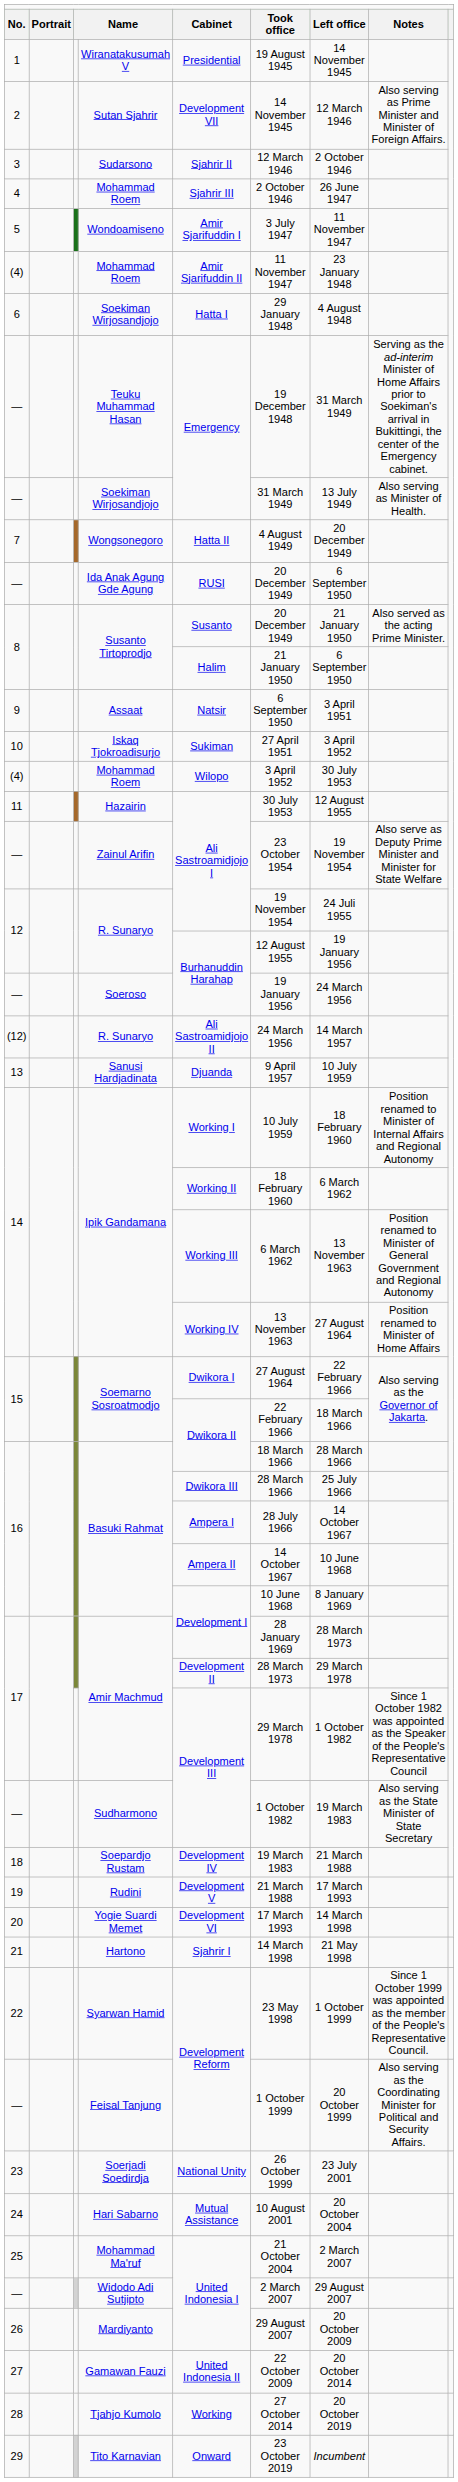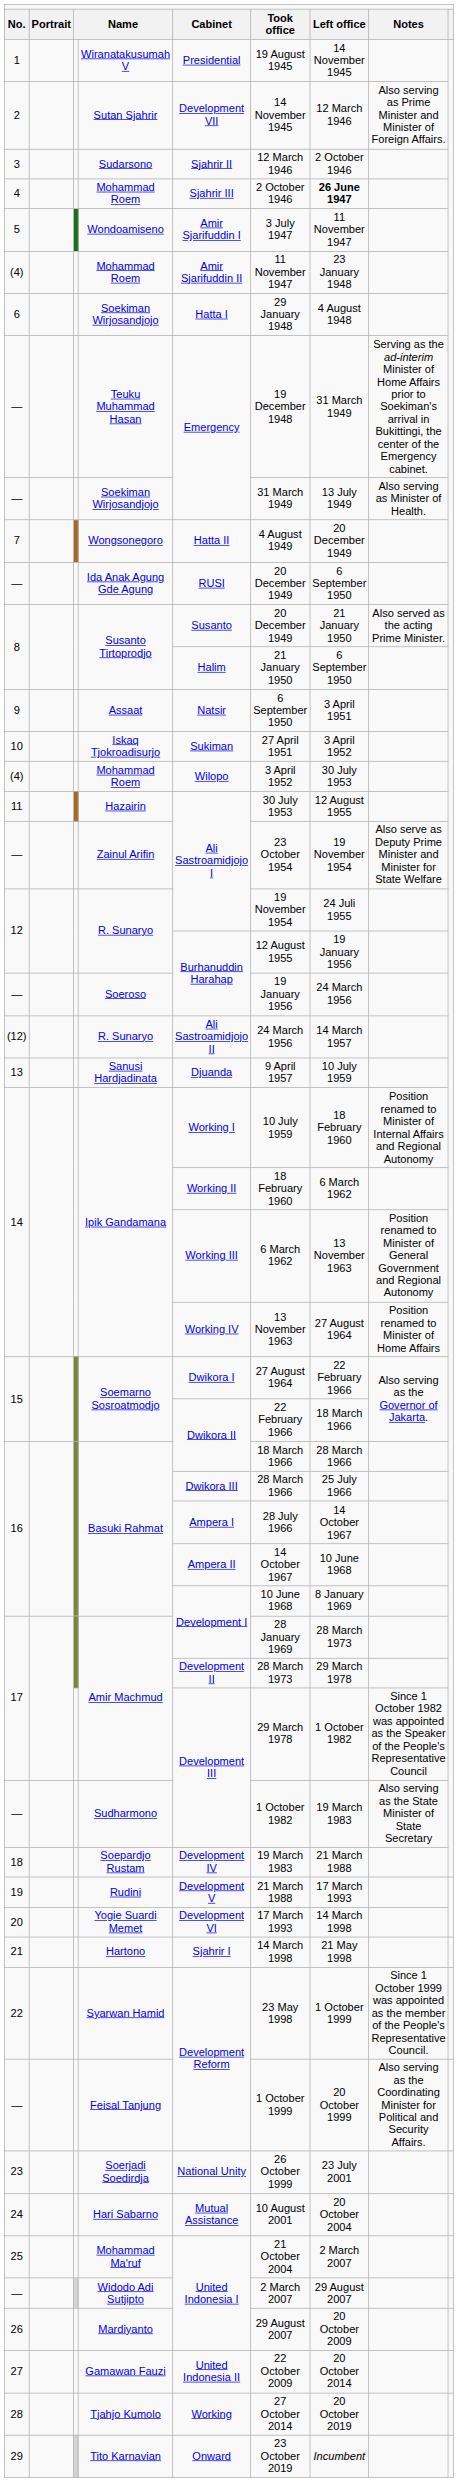(339, 193) normal -> (339, 193) bold
